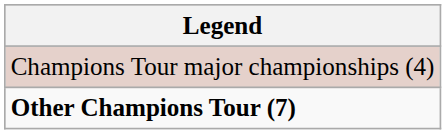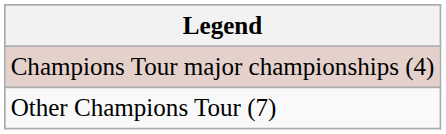(153, 108) bold -> (144, 108) normal
